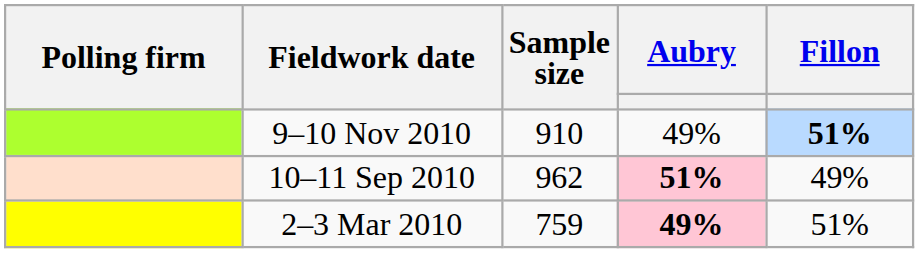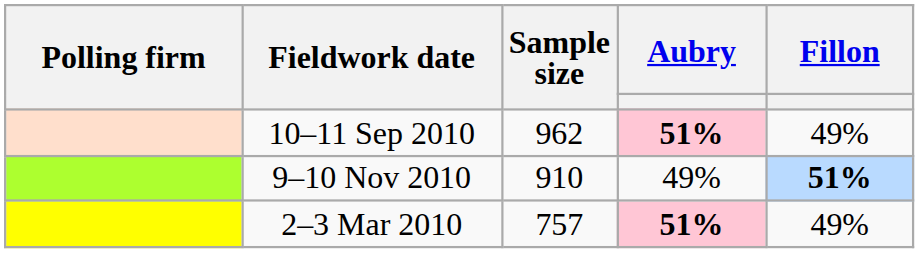rows swapped: (372, 132) <-> (372, 178)
(559, 224) 759 -> (559, 224) 757
(692, 224) 49% -> (692, 224) 51%
(840, 224) 51% -> (840, 224) 49%
